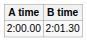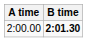(63, 28) normal -> (63, 28) bold
